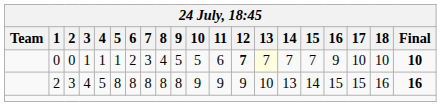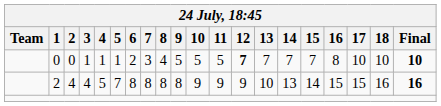(220, 60) 6 -> (220, 60) 5
(266, 60) lightyellow background -> (266, 60) no background
(336, 60) 9 -> (336, 60) 8
(72, 83) 3 -> (72, 83) 4
(118, 83) 8 -> (118, 83) 7
